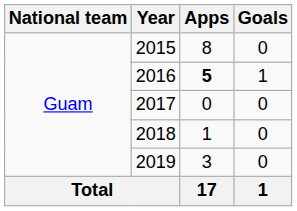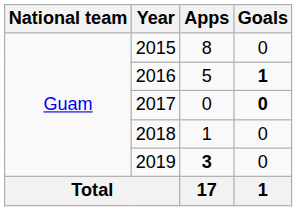(207, 76) bold -> (207, 76) normal
(263, 76) normal -> (263, 76) bold
(263, 104) normal -> (263, 104) bold
(207, 162) normal -> (207, 162) bold
